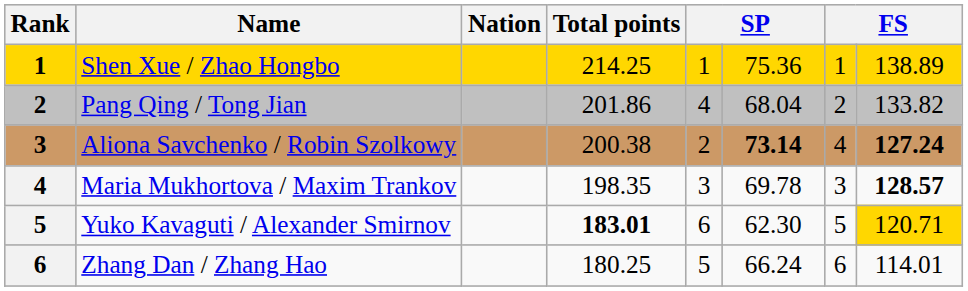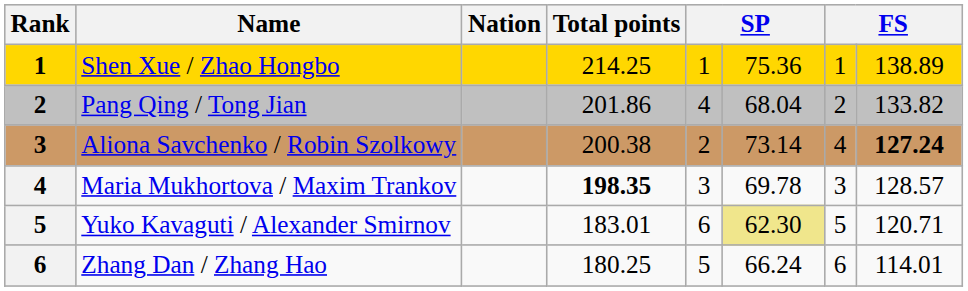(773, 144) bold -> (773, 144) normal
(616, 184) normal -> (616, 184) bold
(909, 184) bold -> (909, 184) normal
(616, 225) bold -> (616, 225) normal
(773, 225) no background -> (773, 225) khaki background
(909, 225) gold background -> (909, 225) no background
